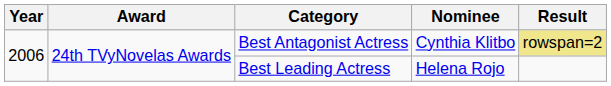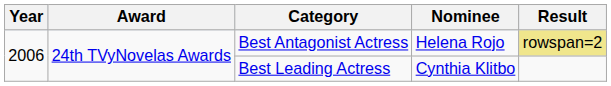(466, 42) Cynthia Klitbo -> (460, 42) Helena Rojo
(460, 68) Helena Rojo -> (466, 68) Cynthia Klitbo
